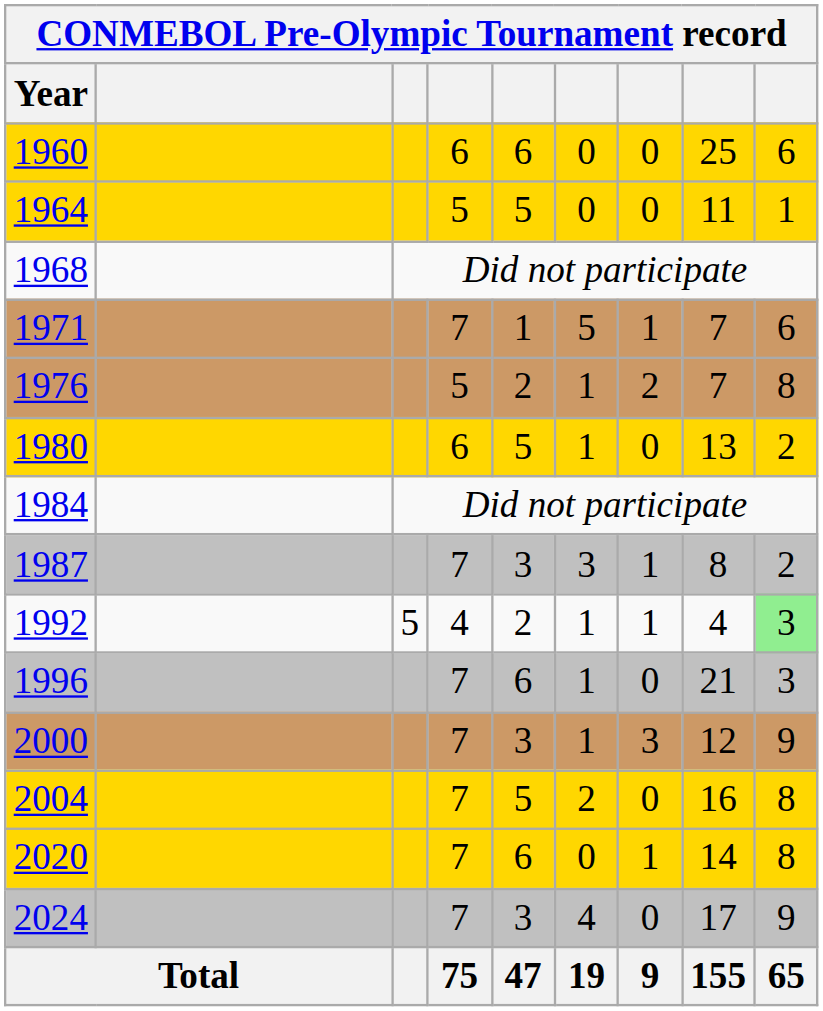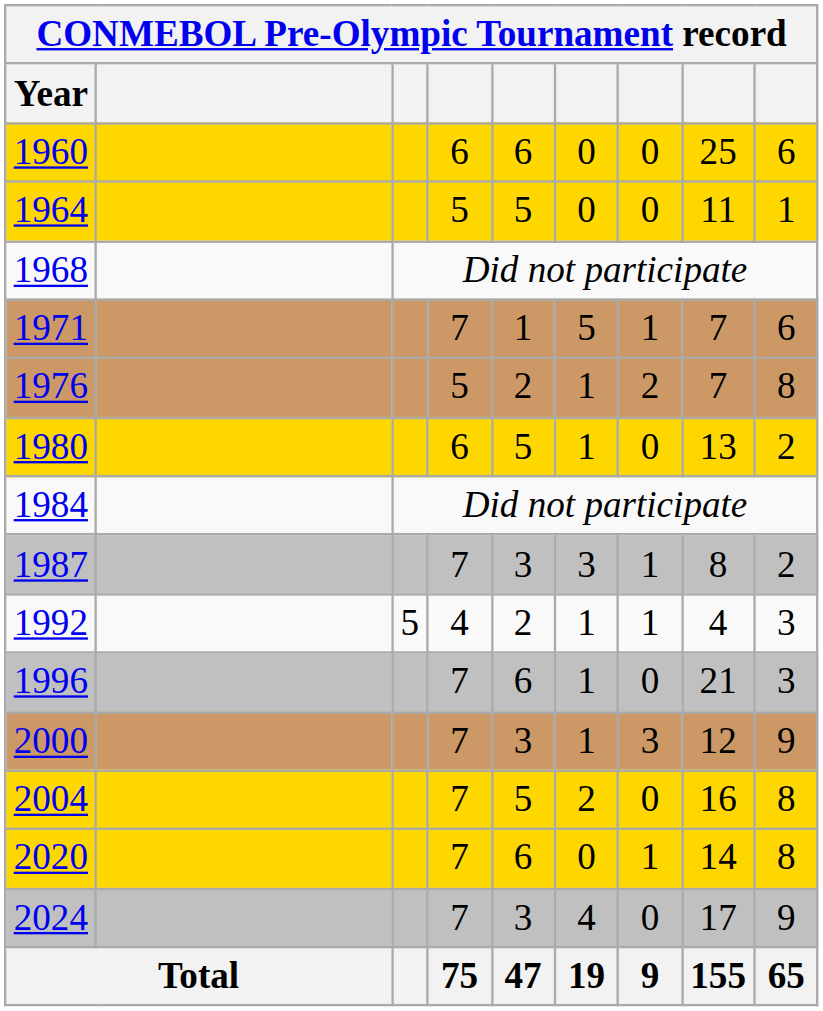(786, 622) lightgreen background -> (786, 622) no background
